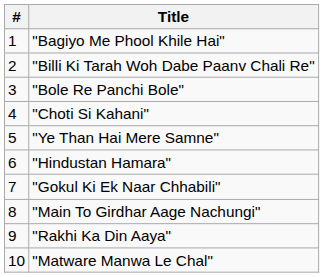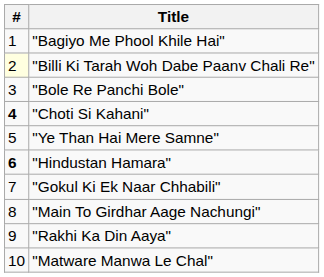(12, 65) no background -> (12, 65) lightyellow background
(12, 114) normal -> (12, 114) bold
(12, 163) normal -> (12, 163) bold
